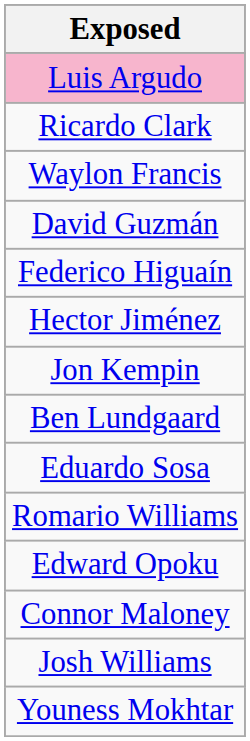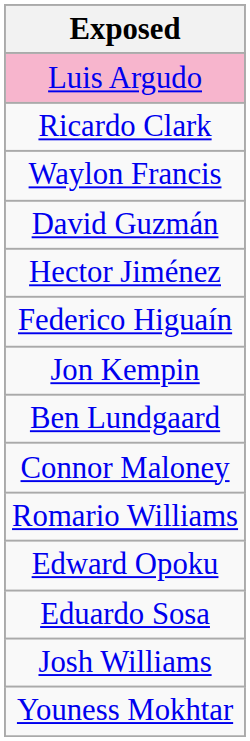(125, 272) Federico Higuaín -> (125, 272) Hector Jiménez
(125, 321) Hector Jiménez -> (125, 321) Federico Higuaín
(125, 467) Eduardo Sosa -> (125, 467) Connor Maloney
(125, 613) Connor Maloney -> (125, 613) Eduardo Sosa
